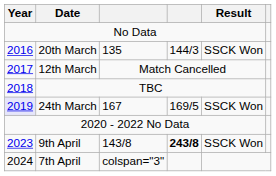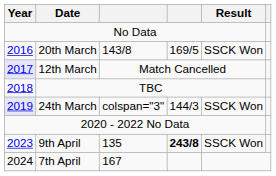(112, 50) 135 -> (117, 50) 143/8
(184, 50) 144/3 -> (184, 50) 169/5
(20, 69) no background -> (20, 69) lavender background
(112, 106) 167 -> (133, 106) colspan="3"
(184, 106) 169/5 -> (184, 106) 144/3
(117, 143) 143/8 -> (112, 143) 135
(133, 161) colspan="3" -> (112, 161) 167
